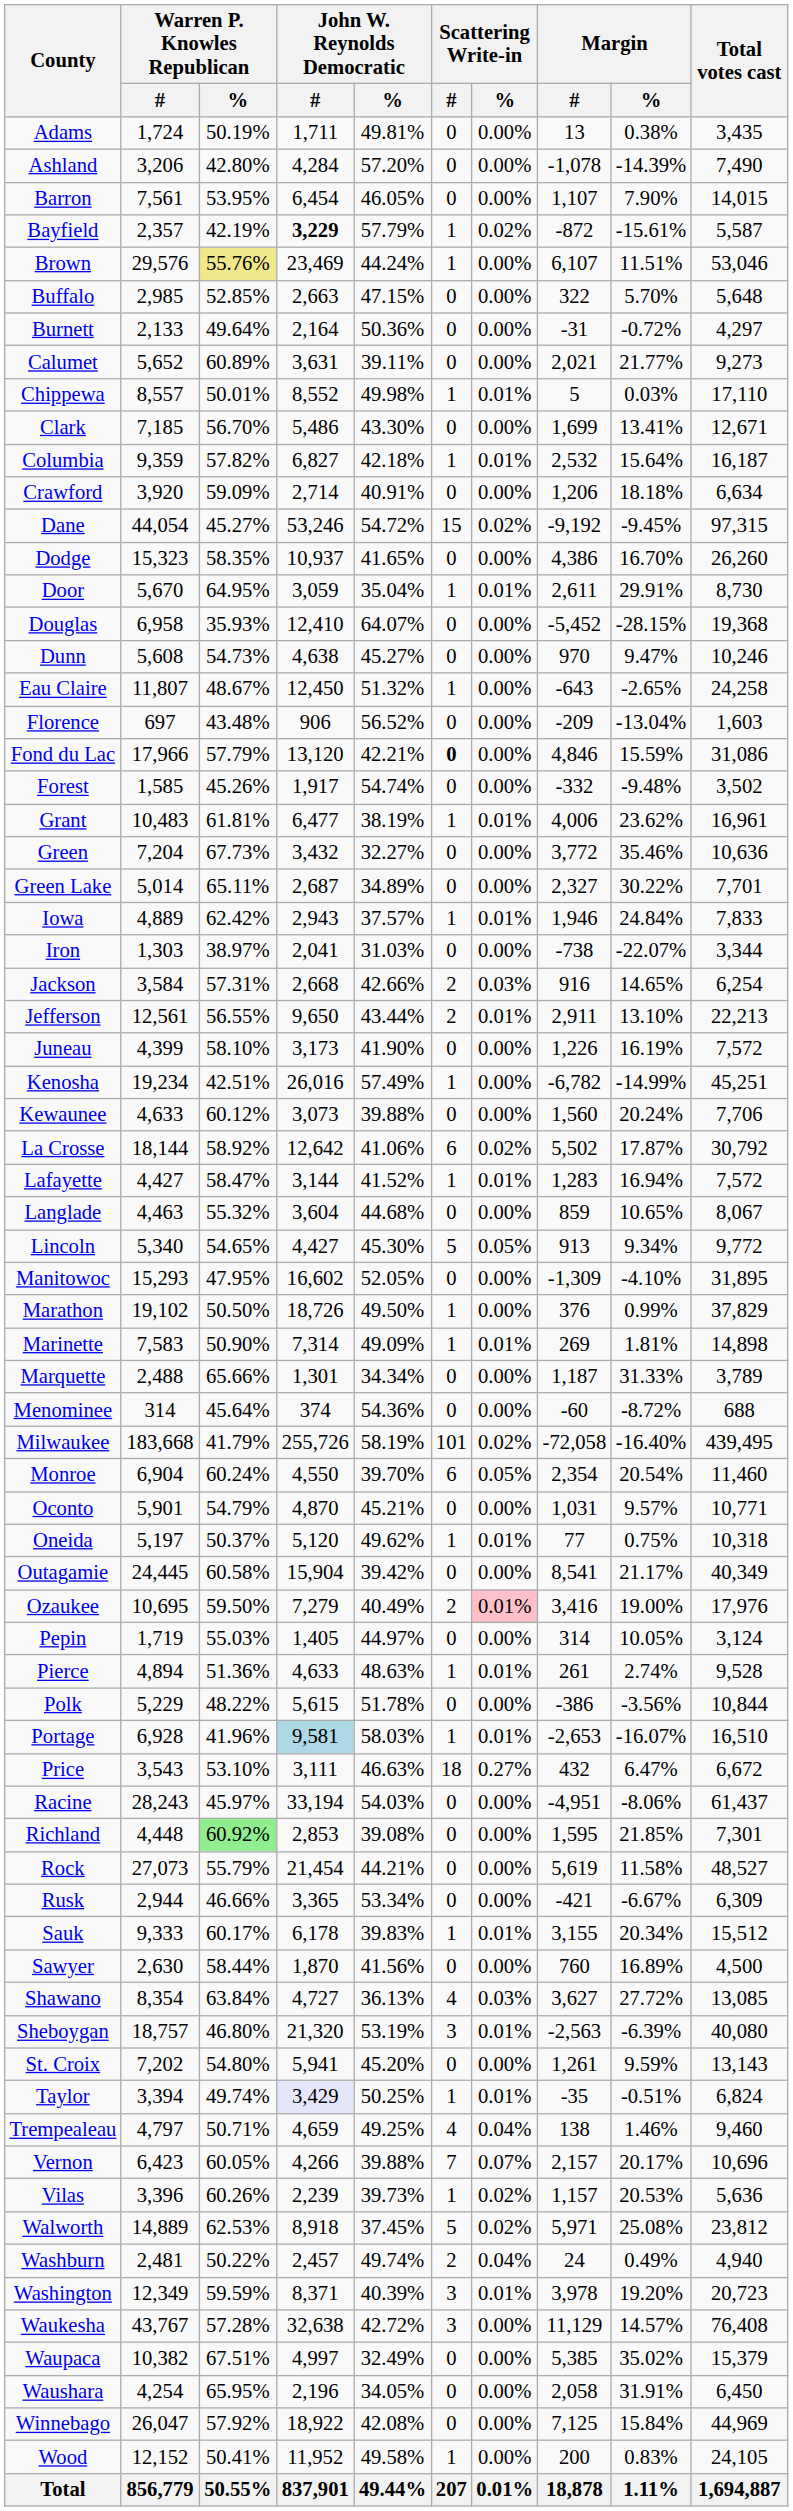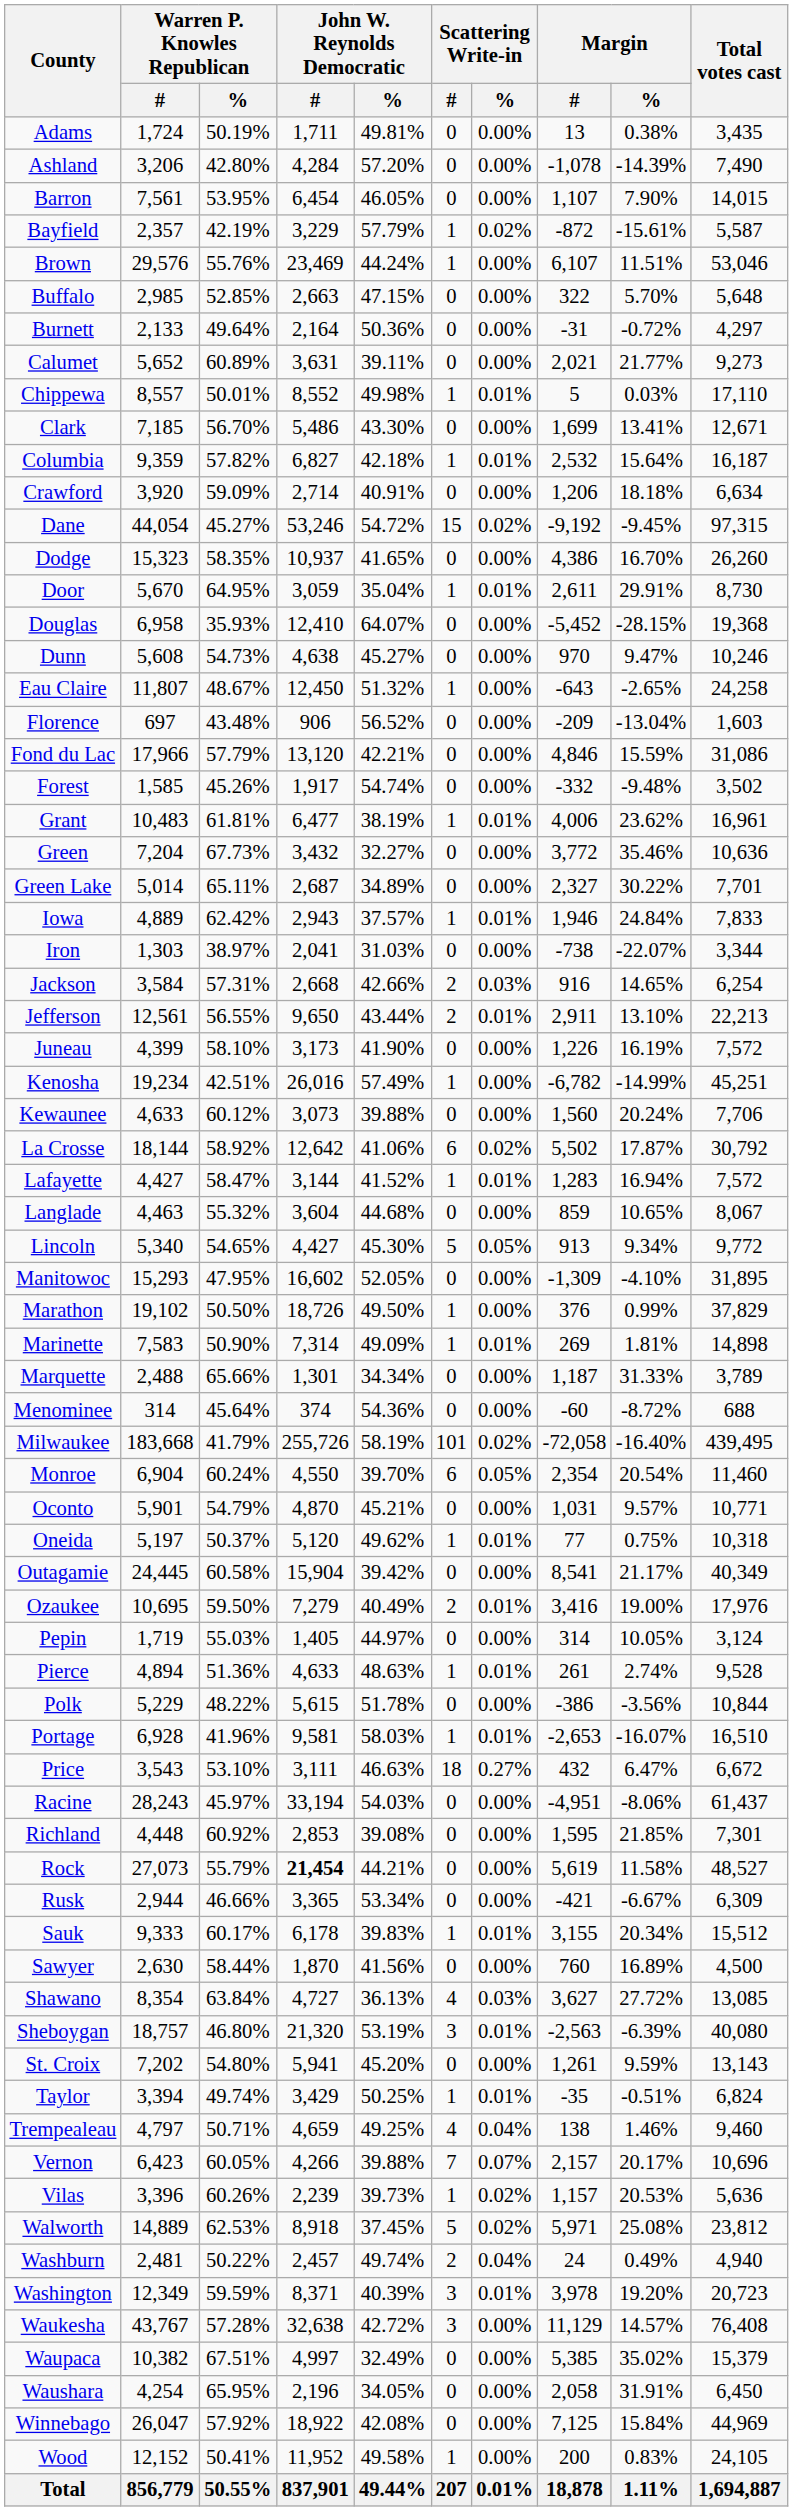(315, 230) bold -> (315, 230) normal
(238, 263) khaki background -> (238, 263) no background
(451, 754) bold -> (451, 754) normal
(505, 1605) pink background -> (505, 1605) no background
(315, 1736) lightblue background -> (315, 1736) no background
(238, 1834) lightgreen background -> (238, 1834) no background
(315, 1867) normal -> (315, 1867) bold
(315, 2096) lavender background -> (315, 2096) no background
